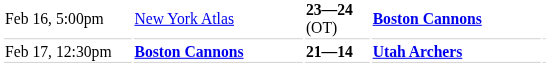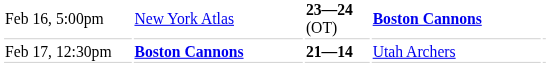(417, 51) bold -> (414, 51) normal
